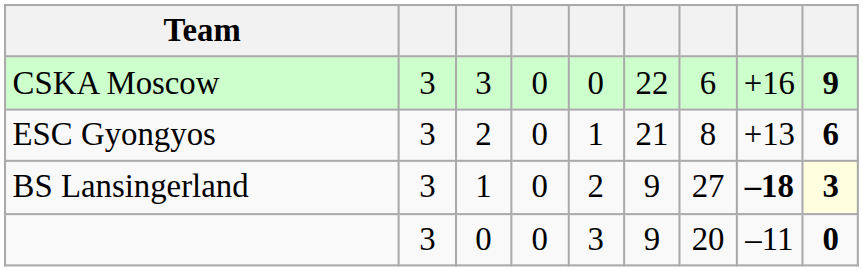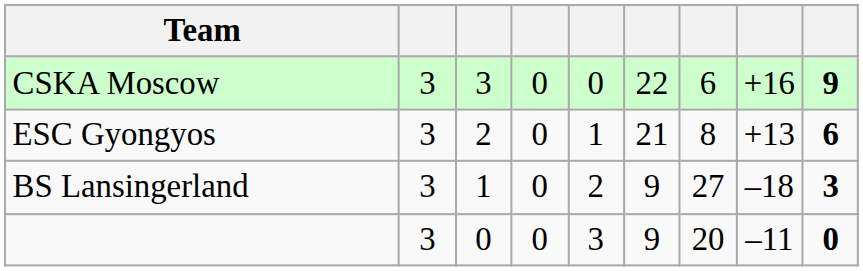(769, 186) bold -> (769, 186) normal
(831, 186) lightyellow background -> (831, 186) no background
